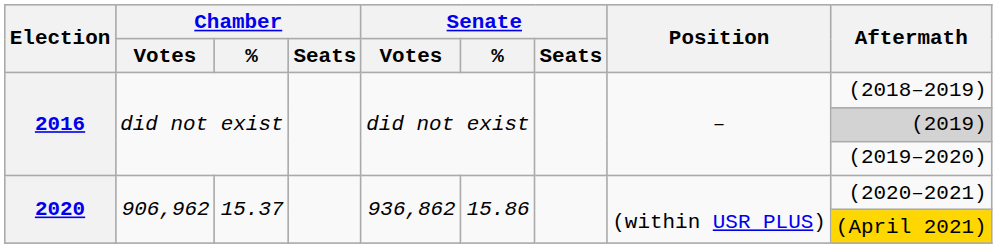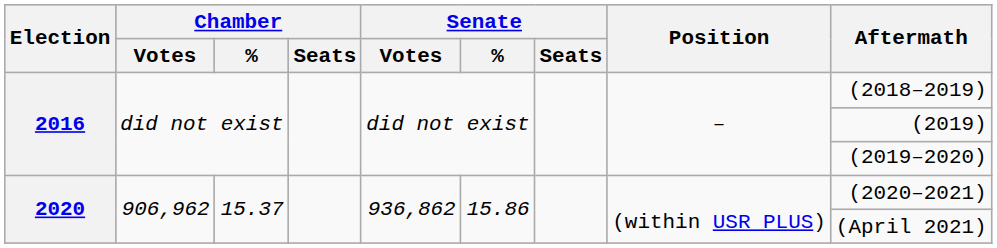(949, 124) lightgrey background -> (949, 124) no background
(911, 227) gold background -> (911, 227) no background
